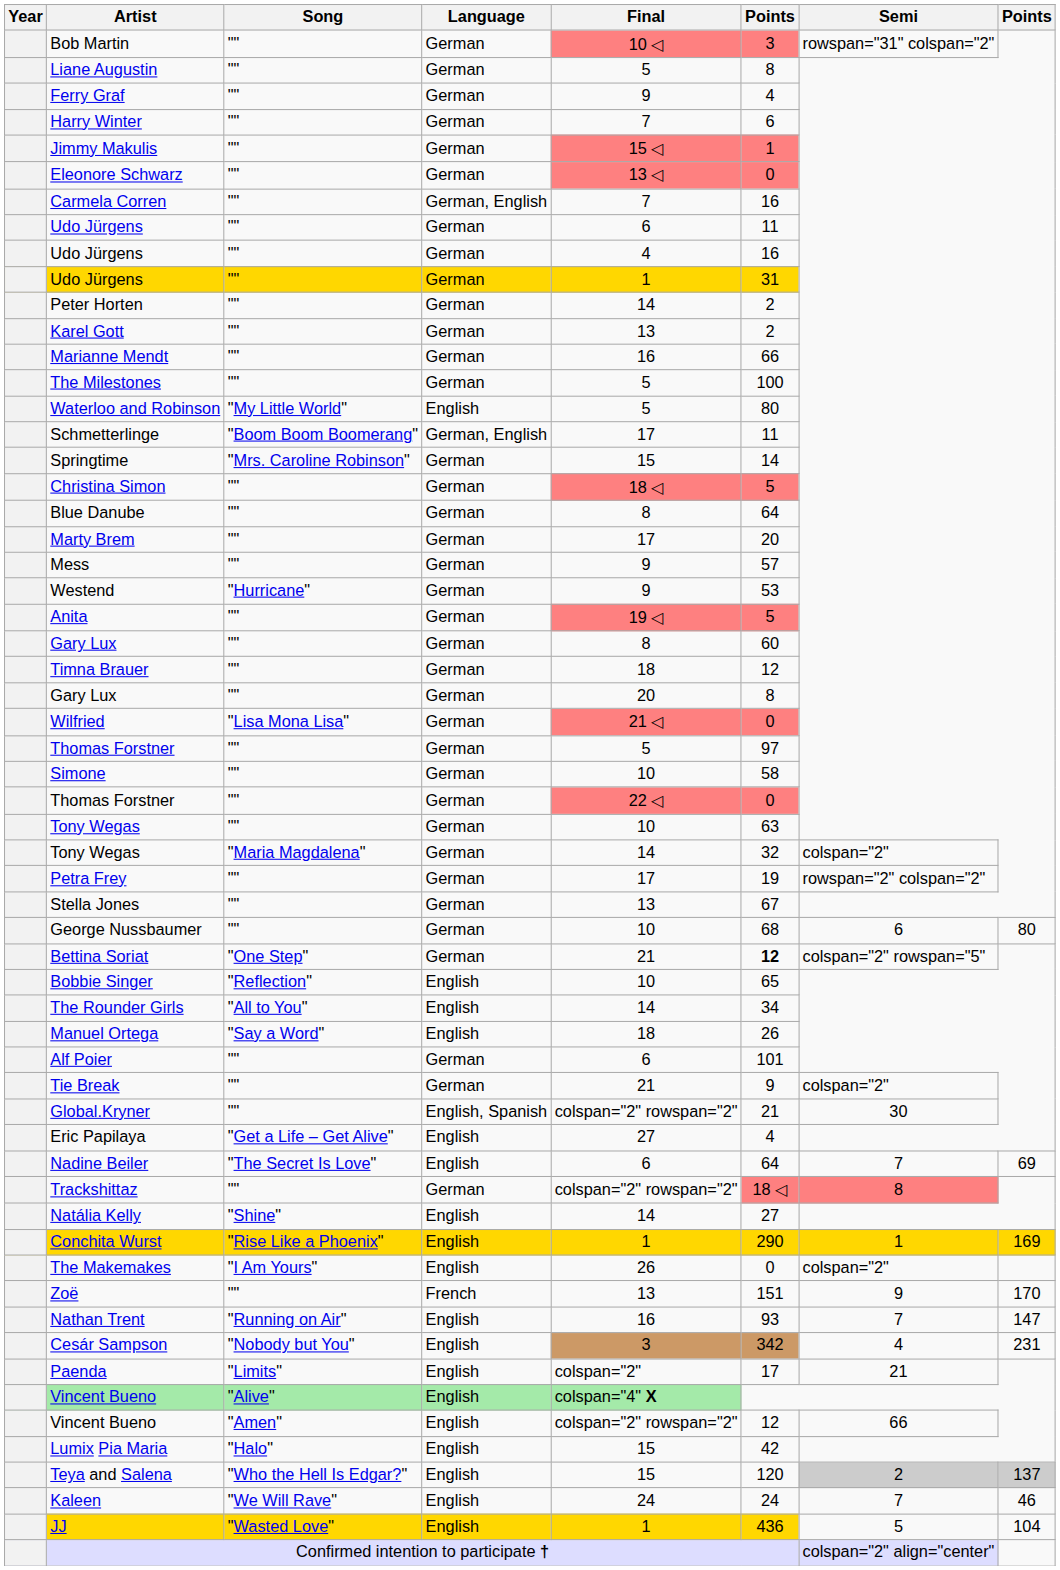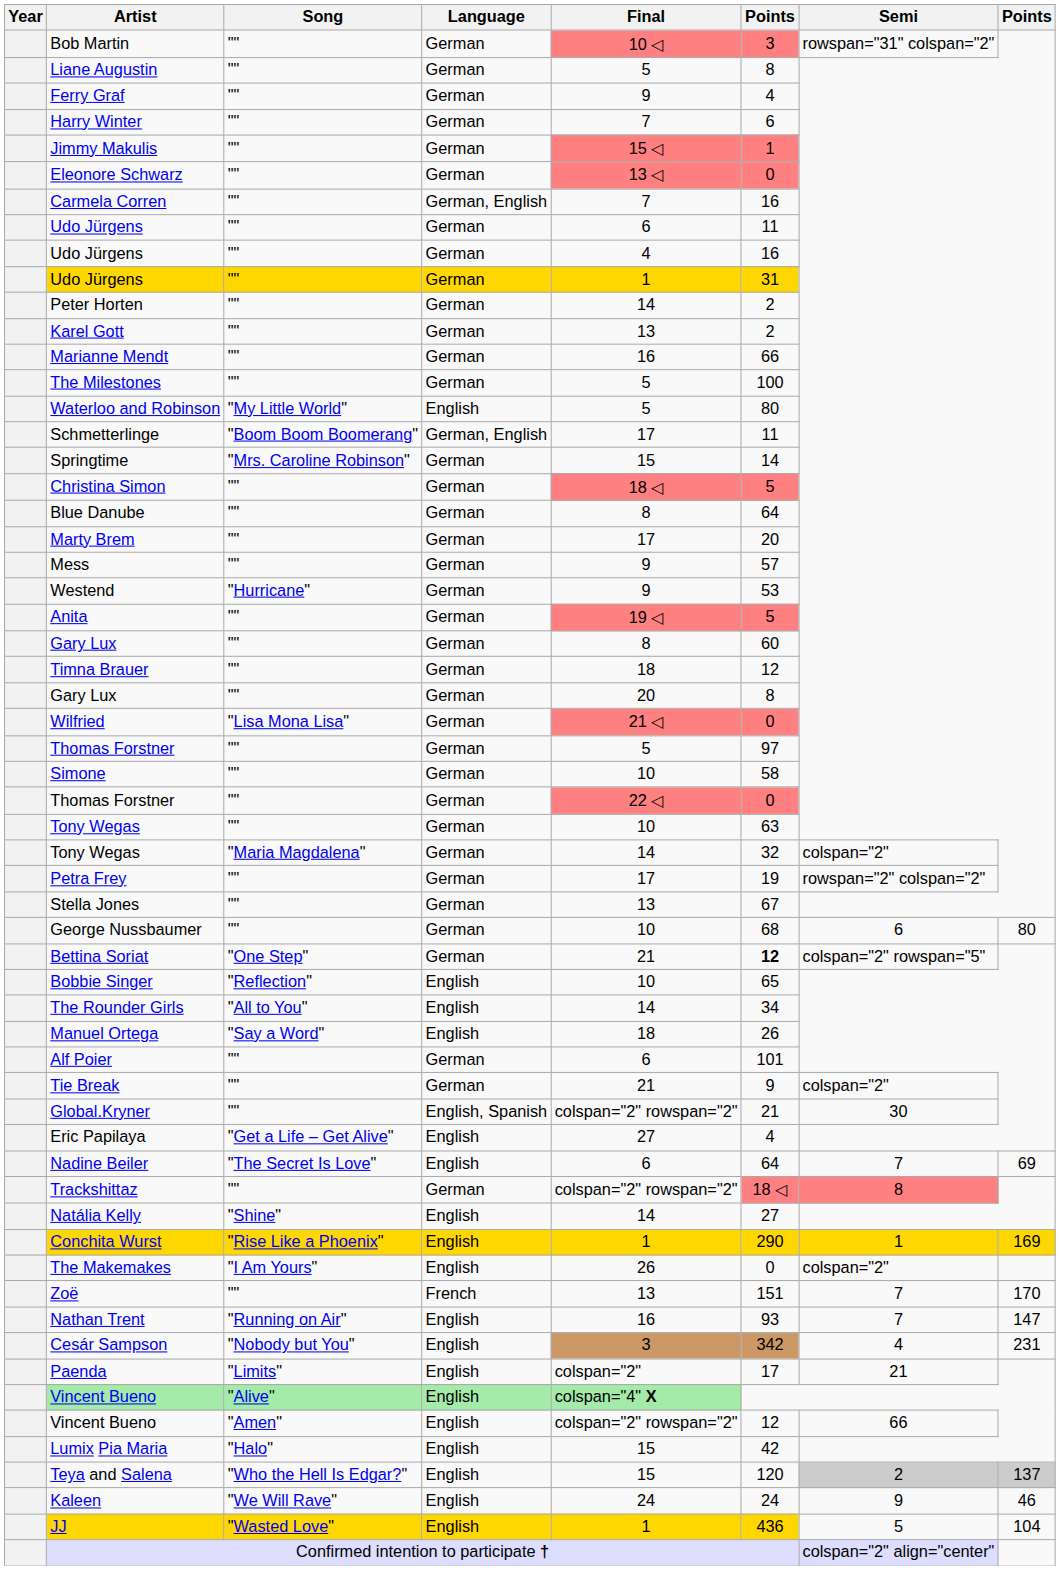(898, 1293) 9 -> (898, 1293) 7
(898, 1500) 7 -> (898, 1500) 9
